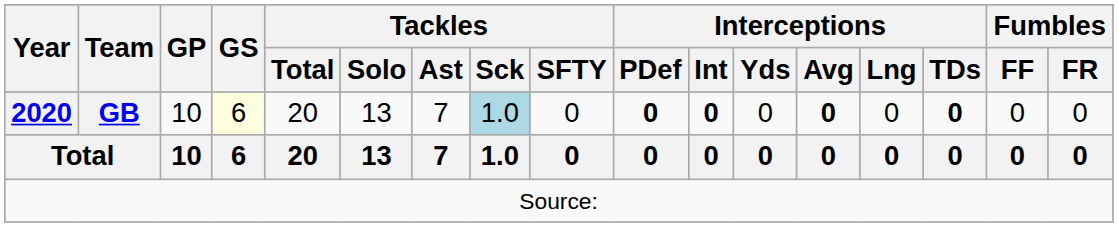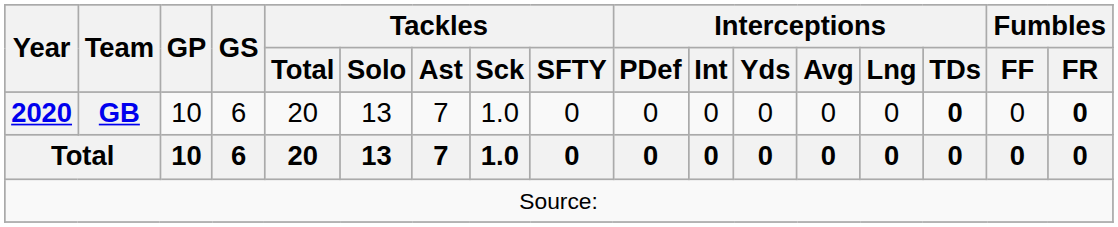(239, 112) lightyellow background -> (239, 112) no background
(500, 112) lightblue background -> (500, 112) no background
(651, 112) bold -> (651, 112) normal
(711, 112) bold -> (711, 112) normal
(828, 112) bold -> (828, 112) normal
(1080, 112) normal -> (1080, 112) bold
